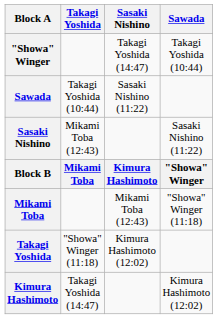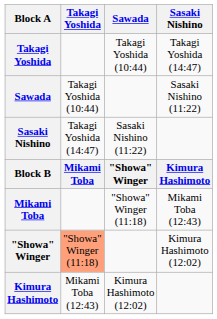columns swapped: (186, 19) <-> (132, 19)
(33, 54) "Showa" Winger -> (33, 54) Takagi Yoshida
(82, 138) Mikami Toba (12:43) -> (82, 138) Takagi Yoshida (14:47)
(33, 251) Takagi Yoshida -> (33, 251) "Showa" Winger
(82, 251) no background -> (82, 251) lightsalmon background
(82, 293) Takagi Yoshida (14:47) -> (82, 293) Mikami Toba (12:43)
